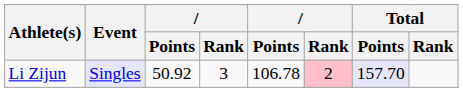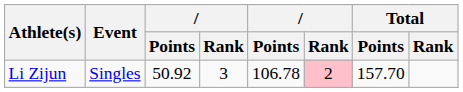(115, 73) lavender background -> (115, 73) no background
(381, 73) lavender background -> (381, 73) no background
